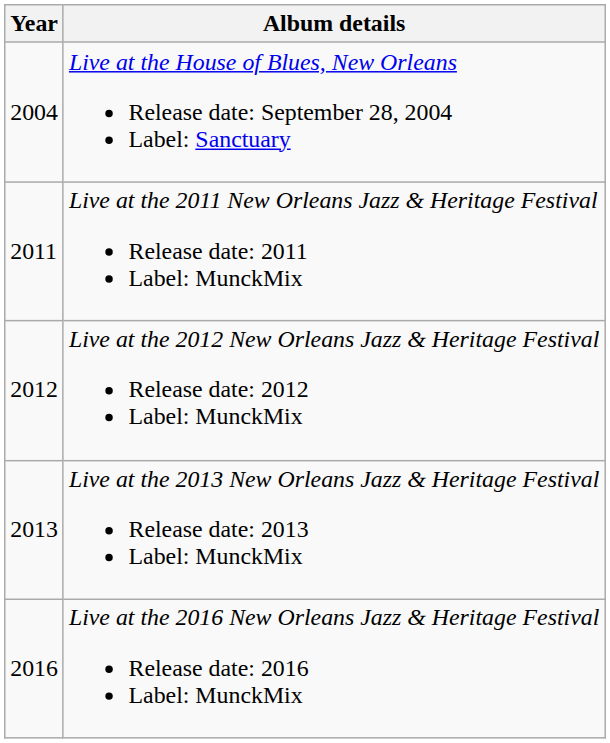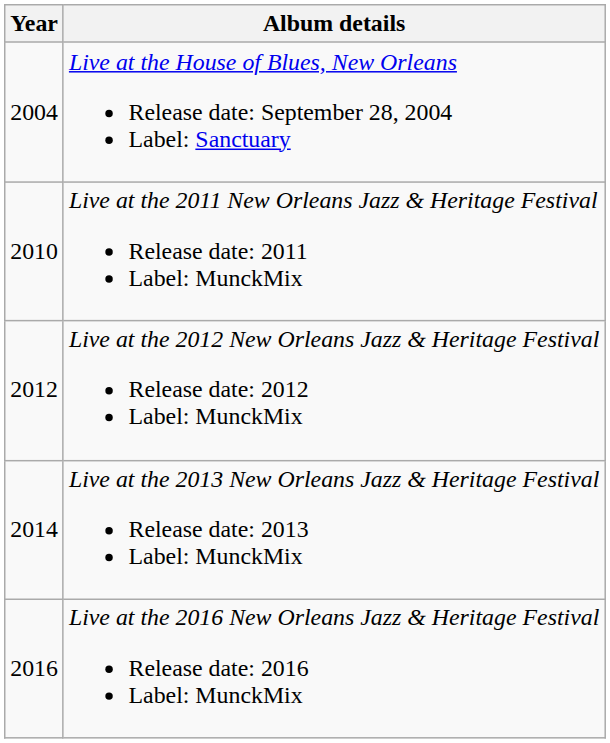(34, 251) 2011 -> (34, 251) 2010
(34, 529) 2013 -> (34, 529) 2014
